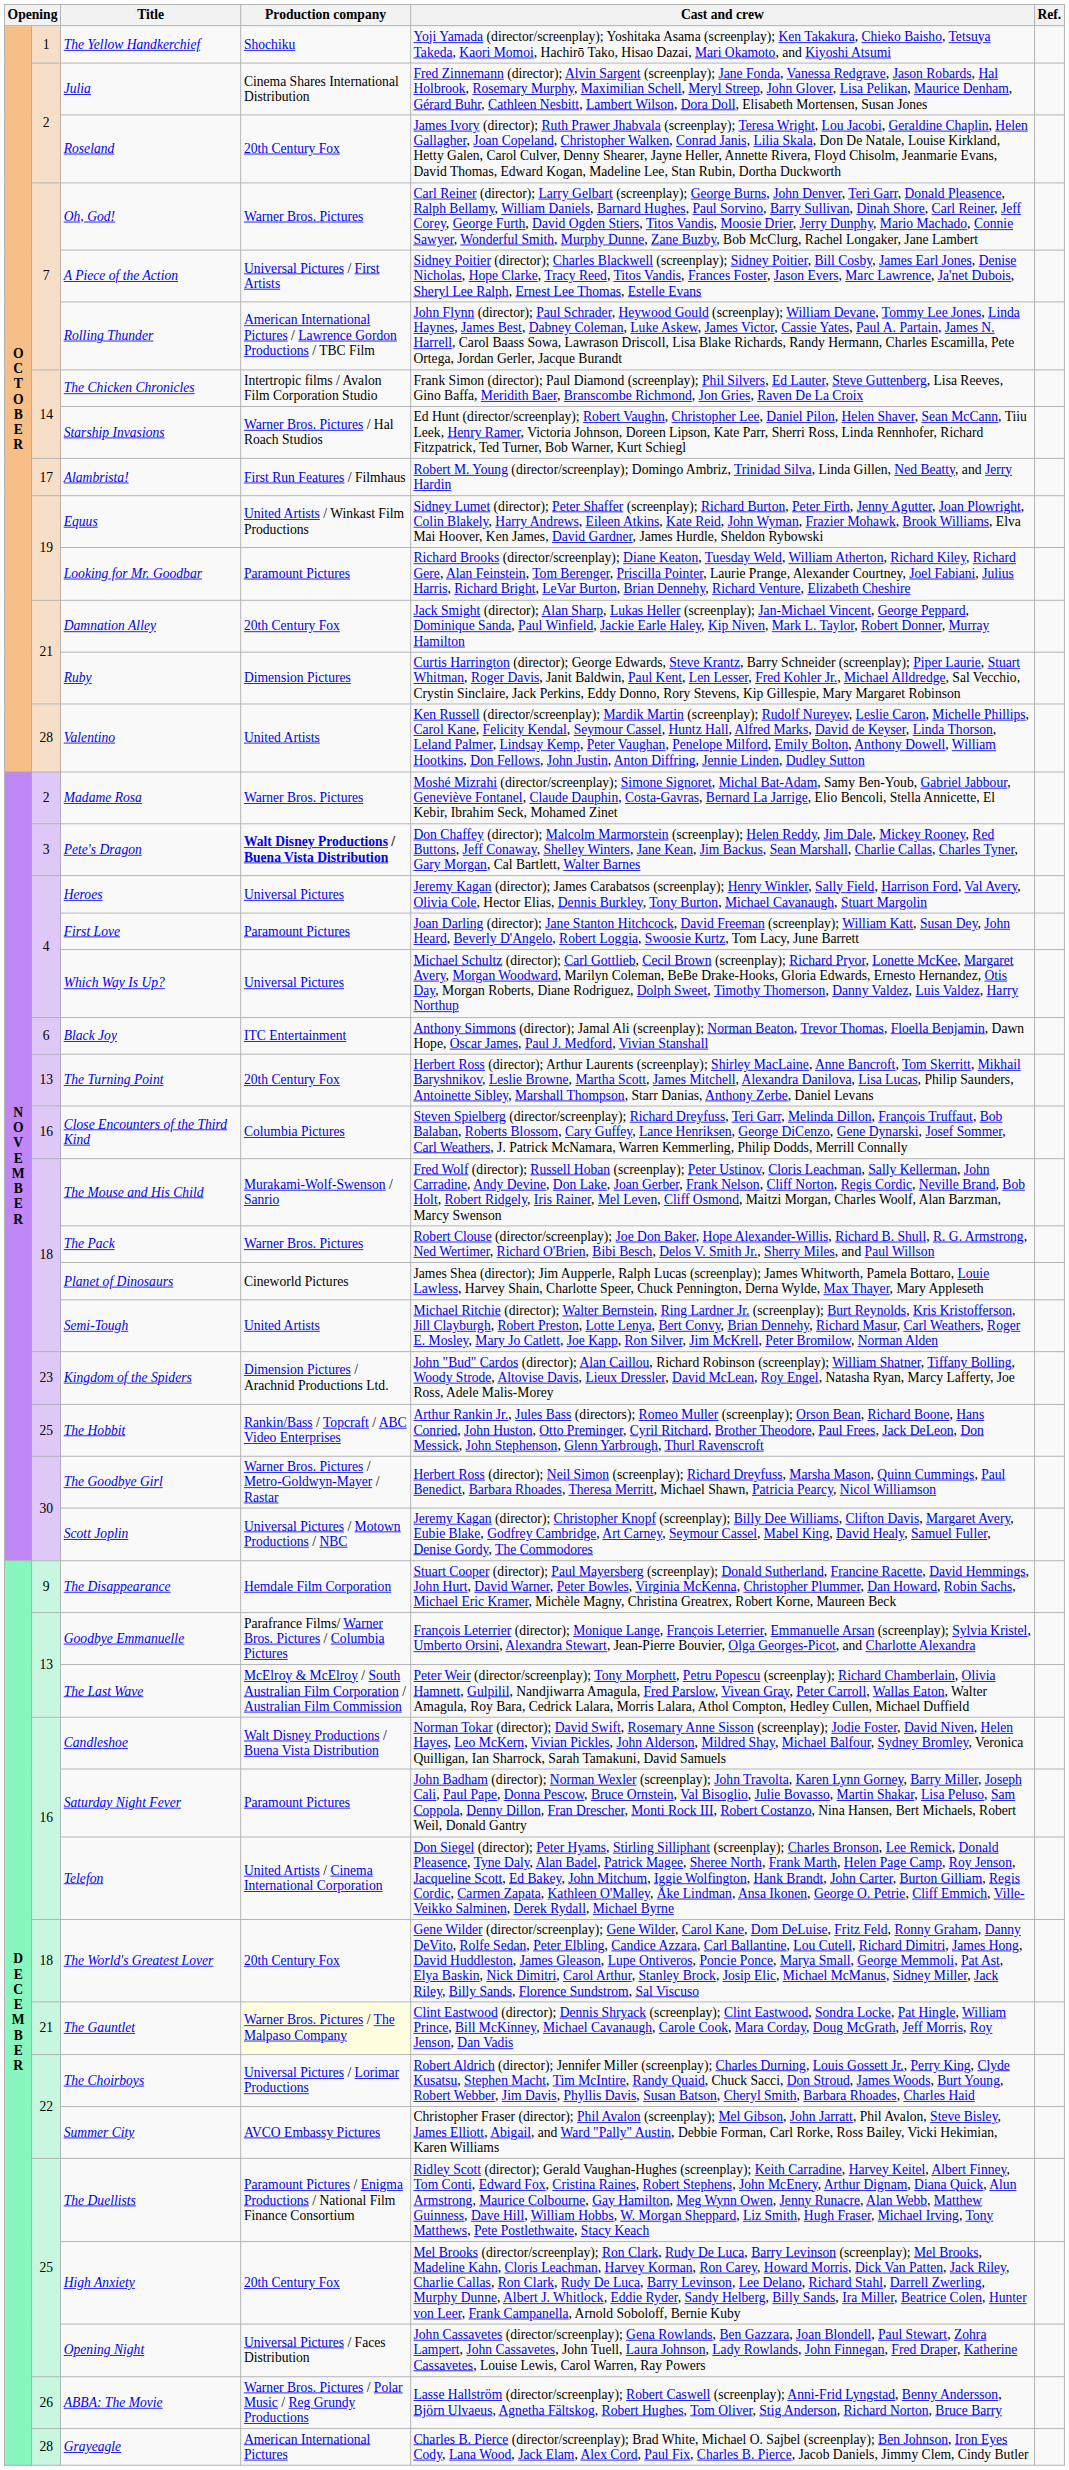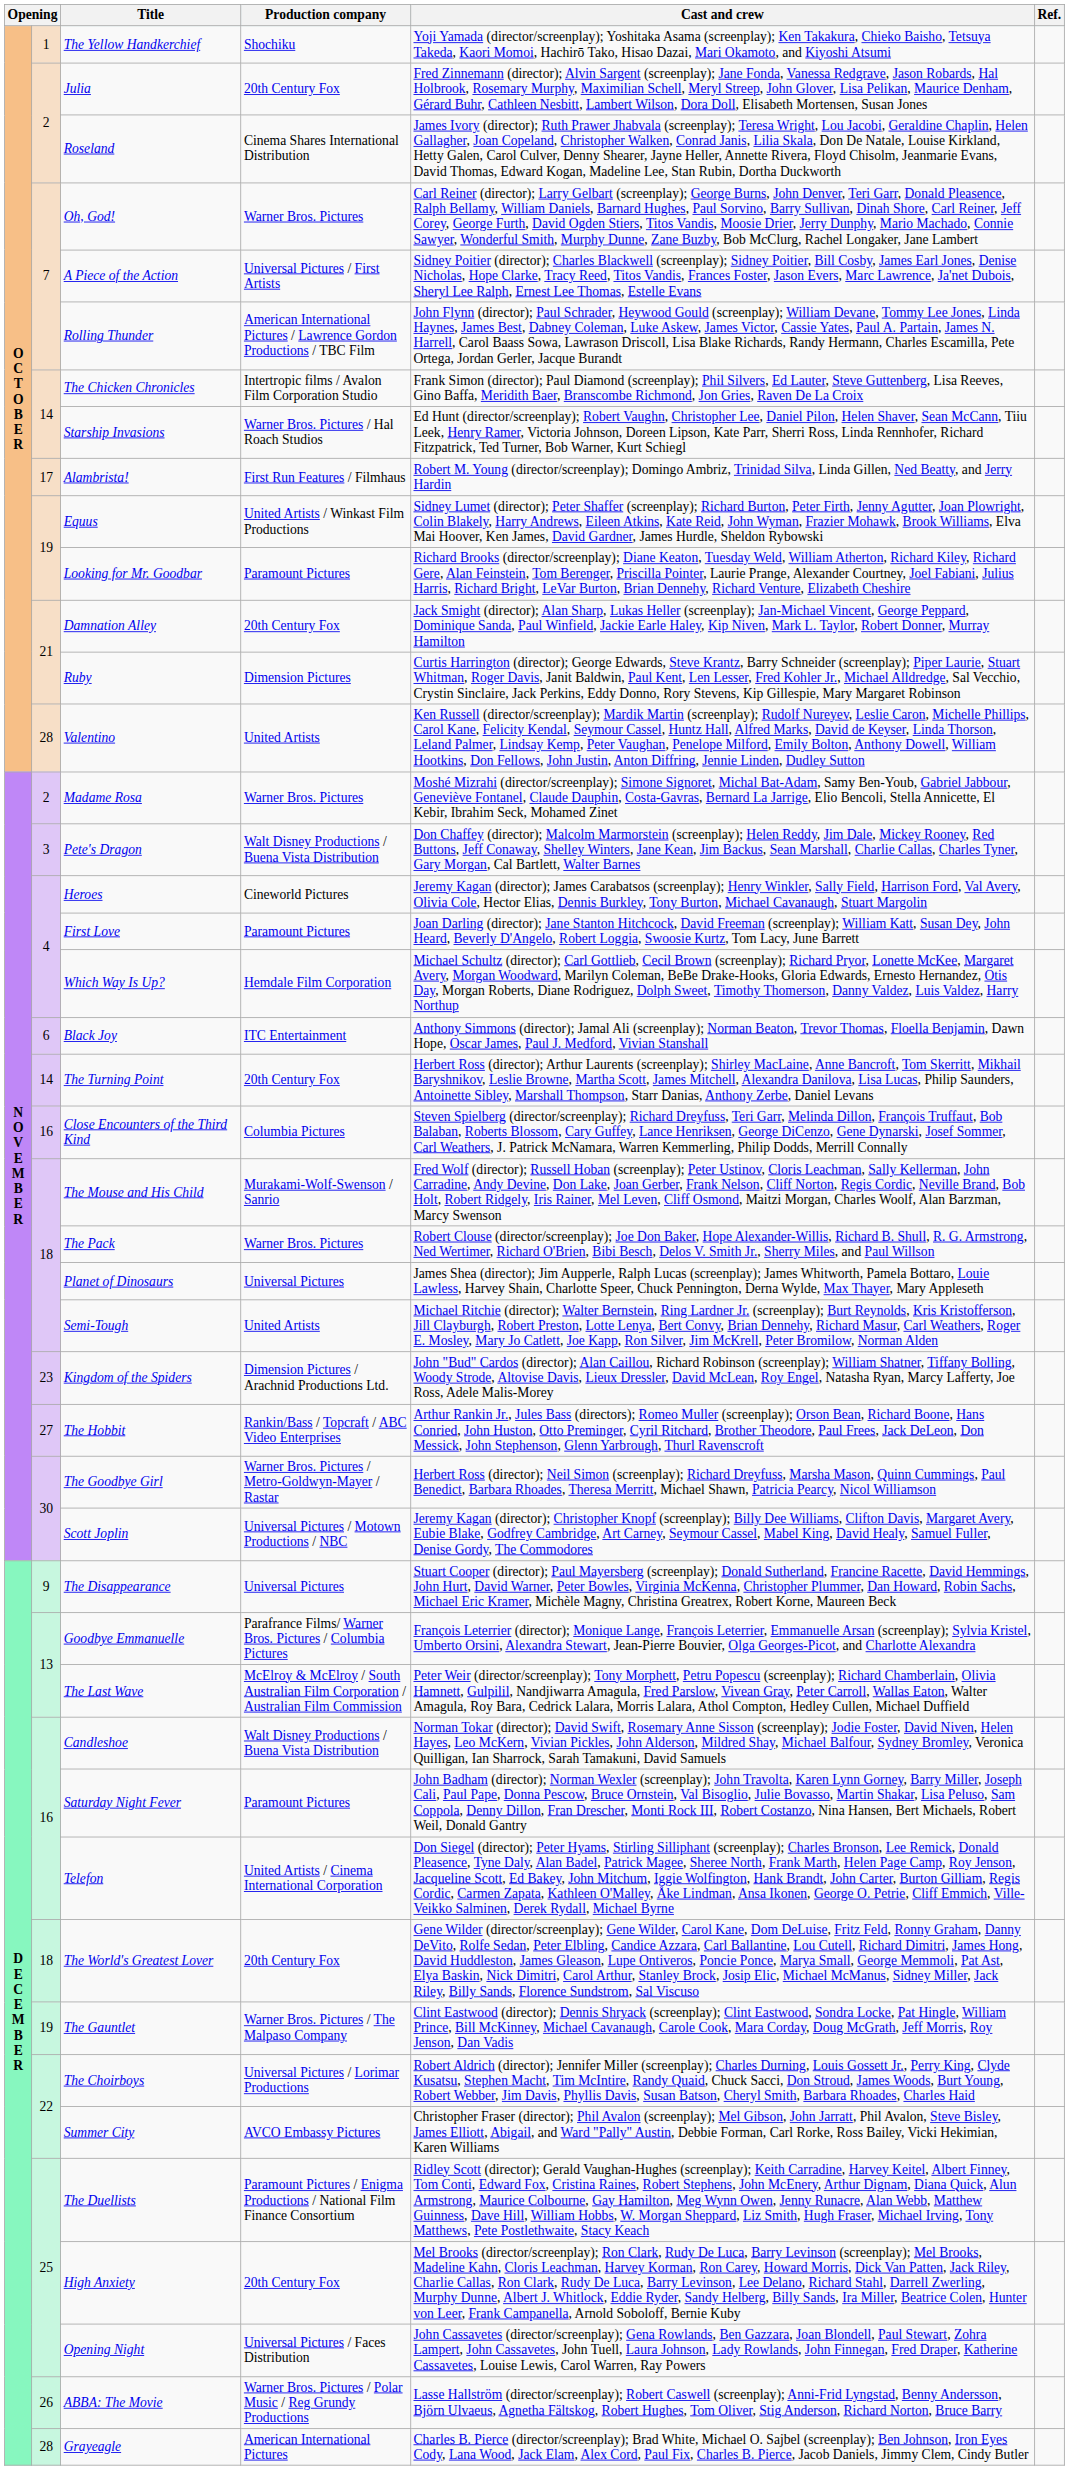(321, 89) Cinema Shares International Distribution -> (292, 89) 20th Century Fox
(292, 148) 20th Century Fox -> (321, 148) Cinema Shares International Distribution
(320, 849) bold -> (315, 849) normal
(294, 894) Universal Pictures -> (296, 894) Cineworld Pictures
(294, 983) Universal Pictures -> (318, 983) Hemdale Film Corporation
(46, 1080) 13 -> (46, 1080) 14
(296, 1281) Cineworld Pictures -> (294, 1281) Universal Pictures
(46, 1430) 25 -> (46, 1430) 27
(318, 1586) Hemdale Film Corporation -> (294, 1586) Universal Pictures
(46, 2028) 21 -> (46, 2028) 19
(319, 2028) lightyellow background -> (319, 2028) no background
